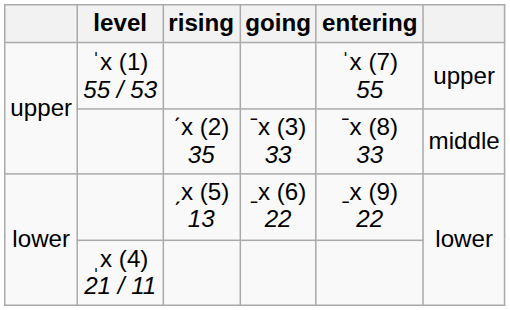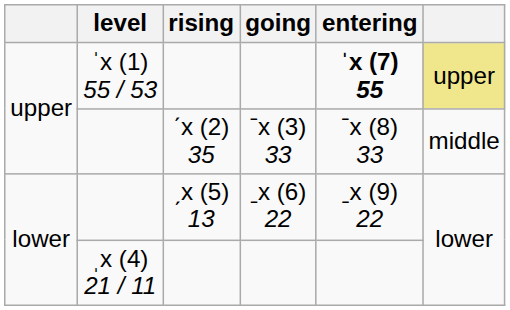(370, 75) normal -> (370, 75) bold
(464, 75) no background -> (464, 75) khaki background
